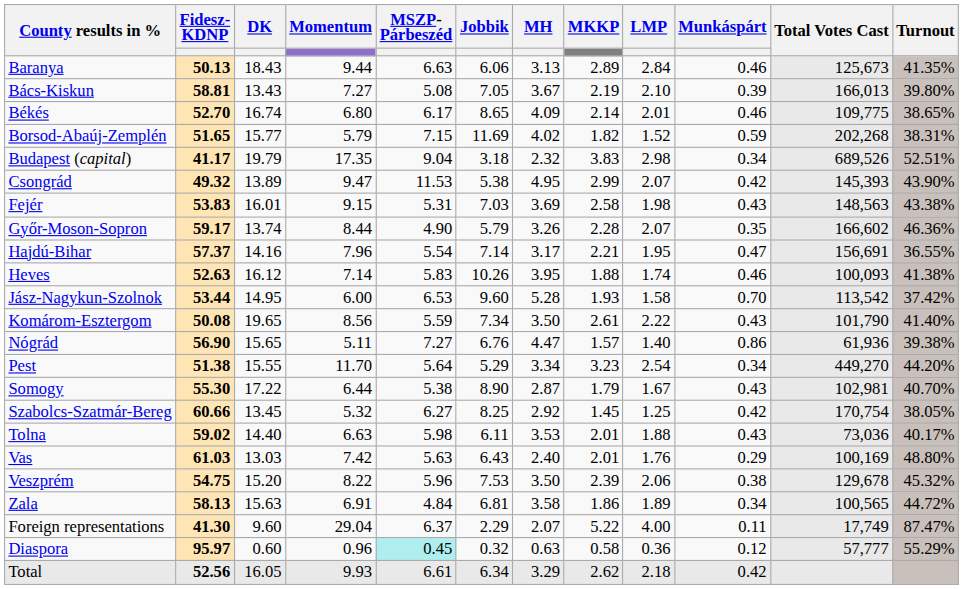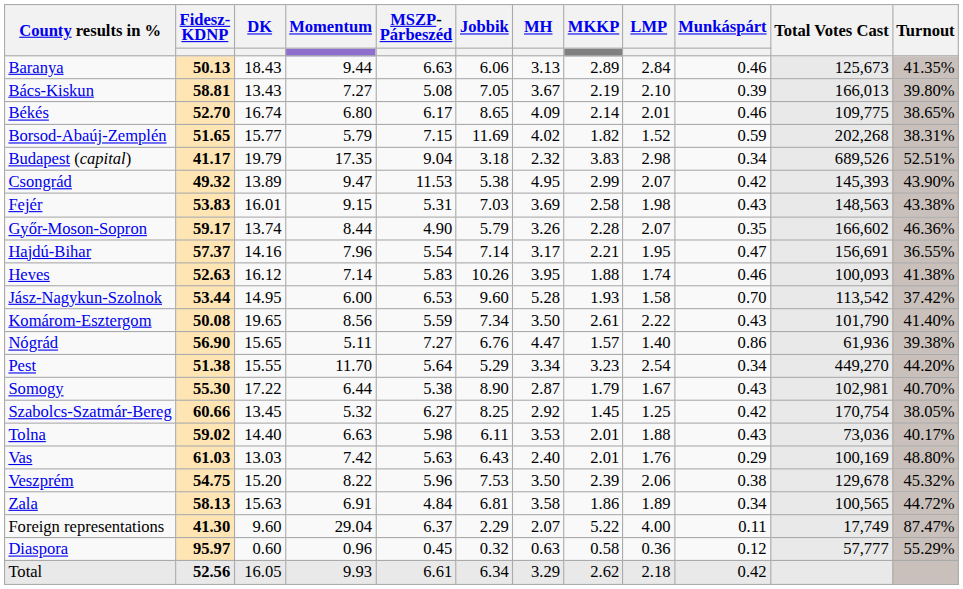(438, 549) paleturquoise background -> (438, 549) no background
